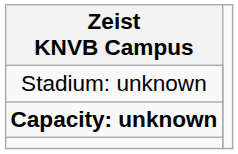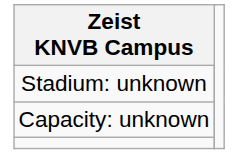(114, 119) bold -> (114, 119) normal
